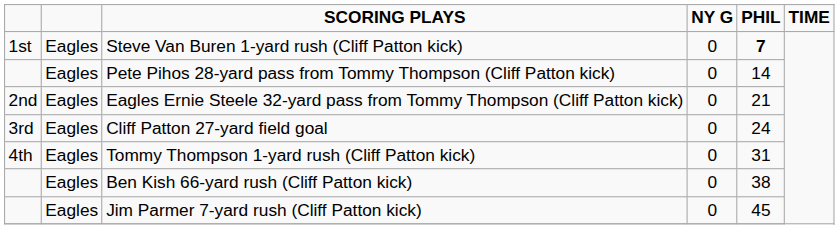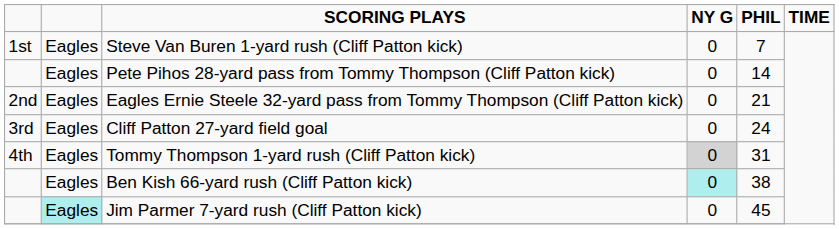(761, 45) bold -> (761, 45) normal
(712, 155) no background -> (712, 155) lightgrey background
(712, 182) no background -> (712, 182) paleturquoise background
(72, 210) no background -> (72, 210) paleturquoise background
